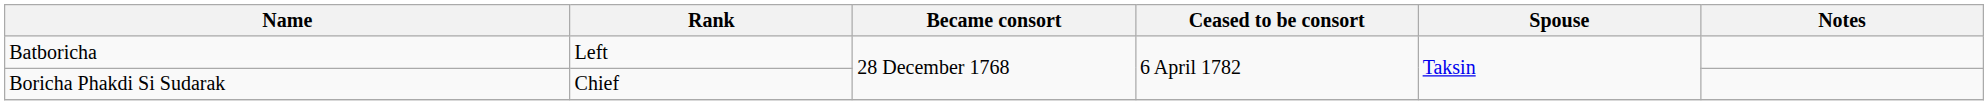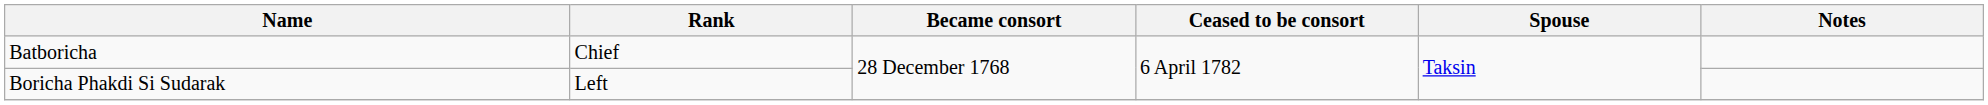(591, 52) Left -> (597, 52) Chief
(597, 83) Chief -> (591, 83) Left
